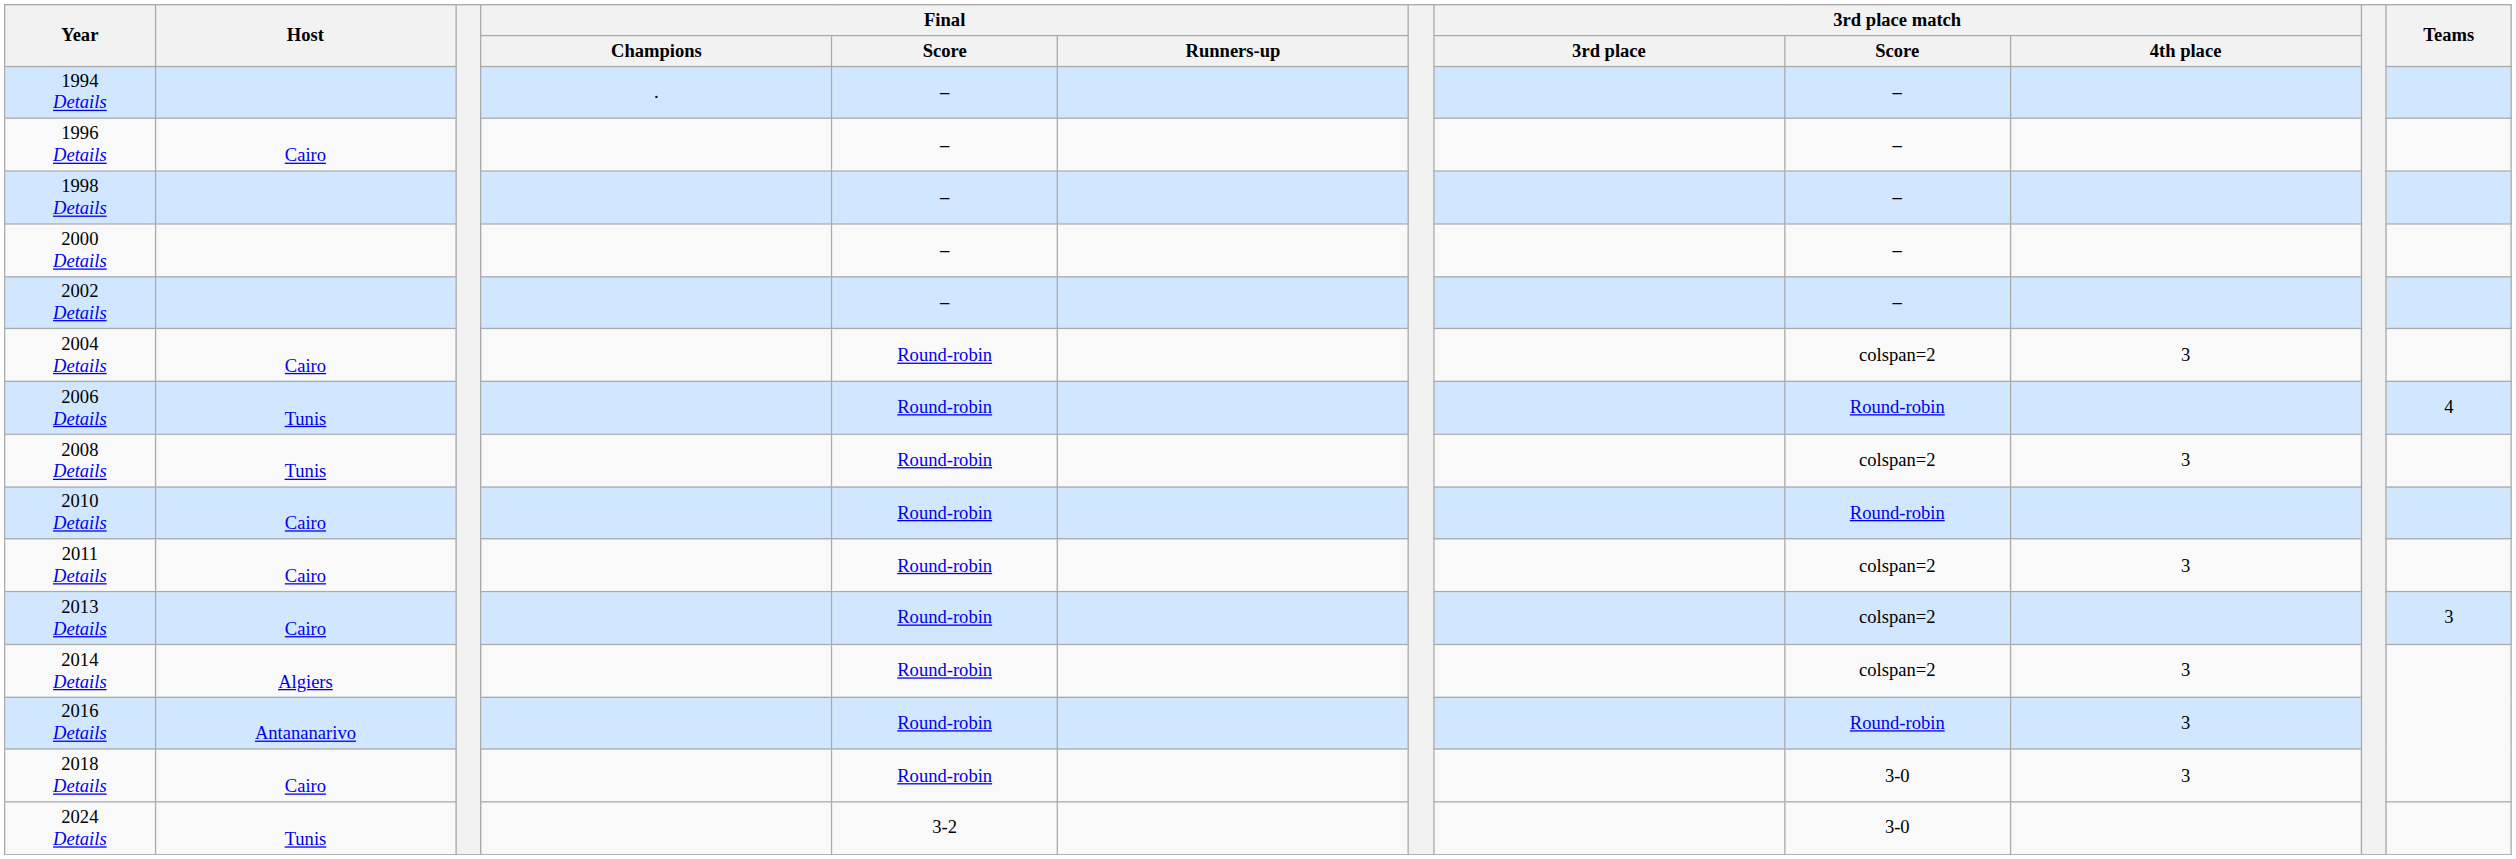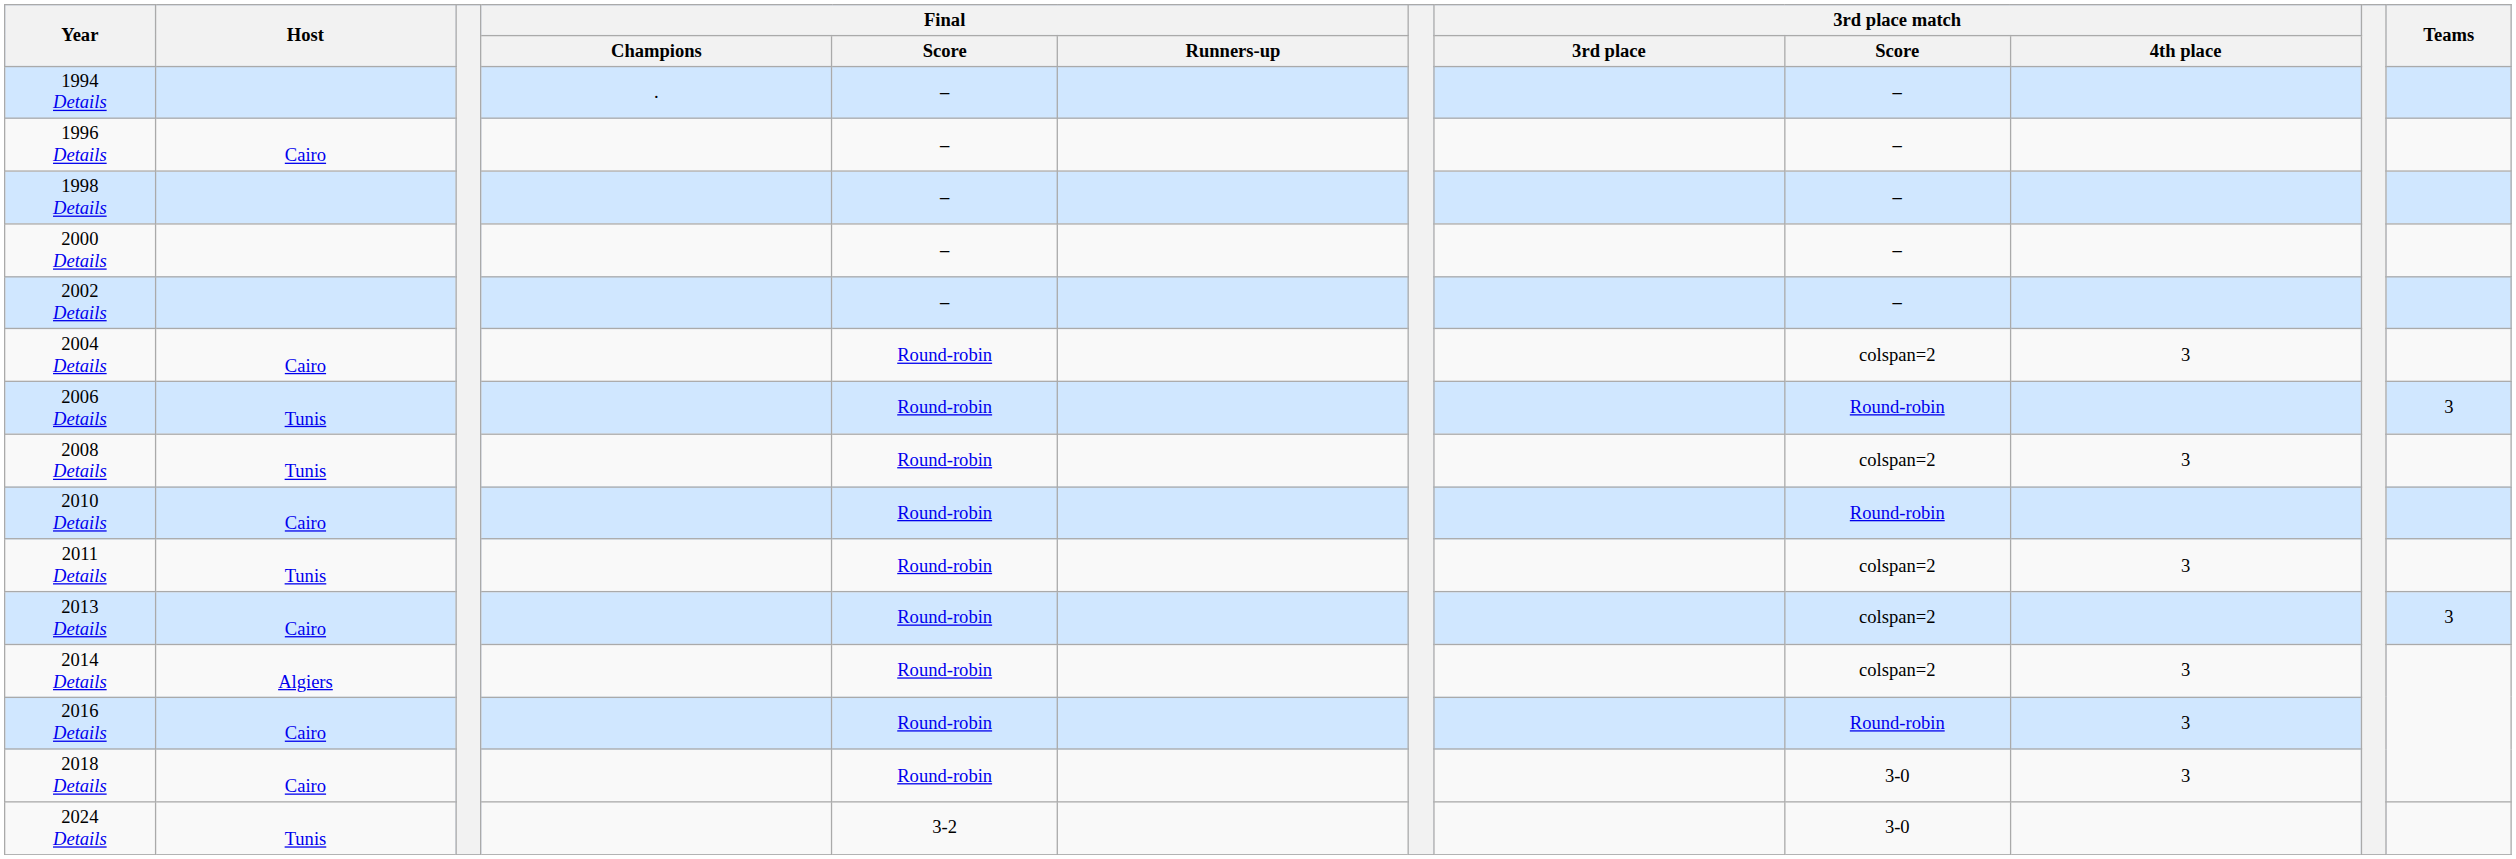(2449, 407) 4 -> (2449, 407) 3
(305, 576) Cairo -> (305, 576) Tunis
(305, 734) Antananarivo -> (305, 734) Cairo
